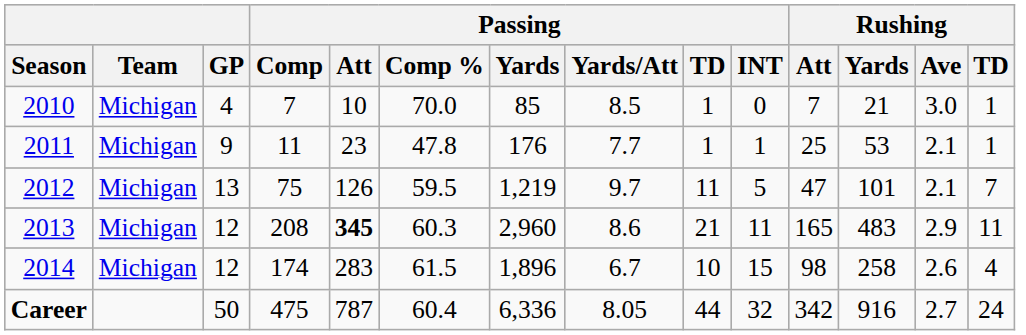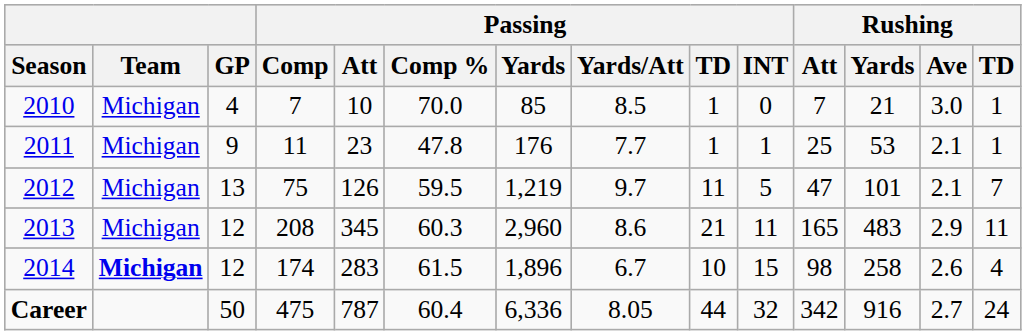(354, 227) bold -> (360, 227) normal
(148, 268) normal -> (151, 268) bold
